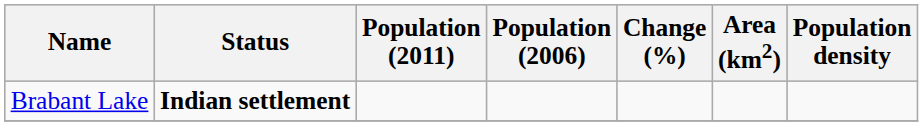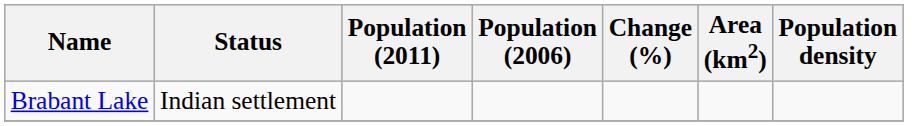(255, 100) bold -> (248, 100) normal
